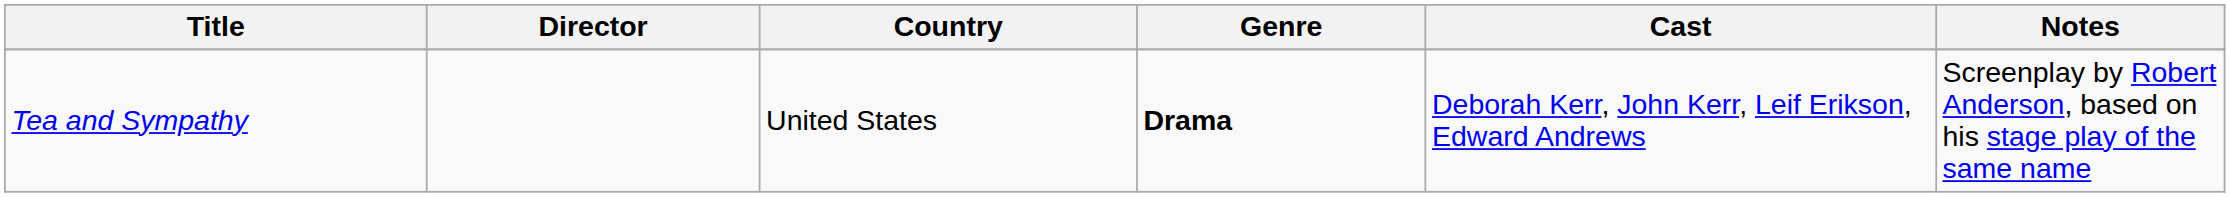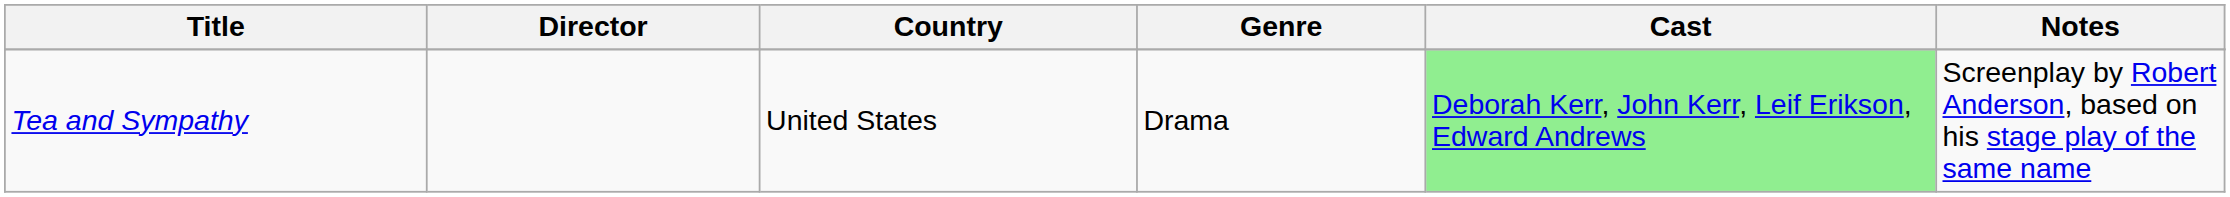(1188, 120) bold -> (1186, 120) normal
(1672, 120) no background -> (1672, 120) lightgreen background
